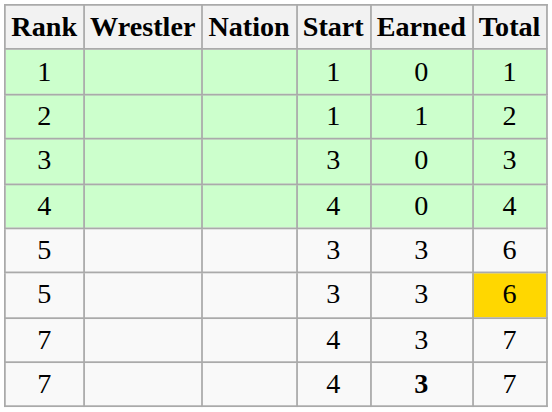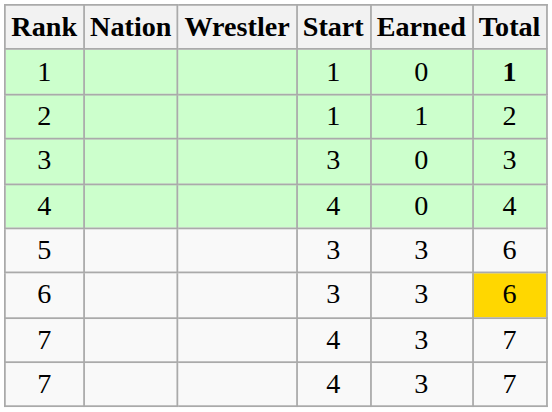columns swapped: (143, 26) <-> (249, 26)
(510, 71) normal -> (510, 71) bold
(44, 294) 5 -> (44, 294) 6
(421, 384) bold -> (421, 384) normal
